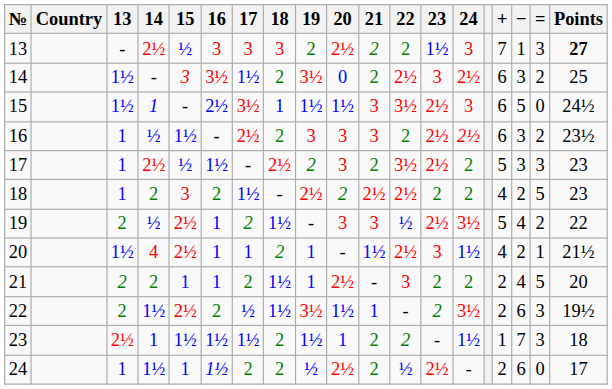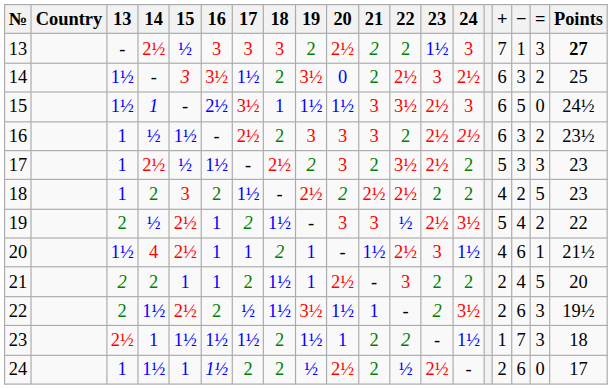(521, 252) 2 -> (521, 252) 6
